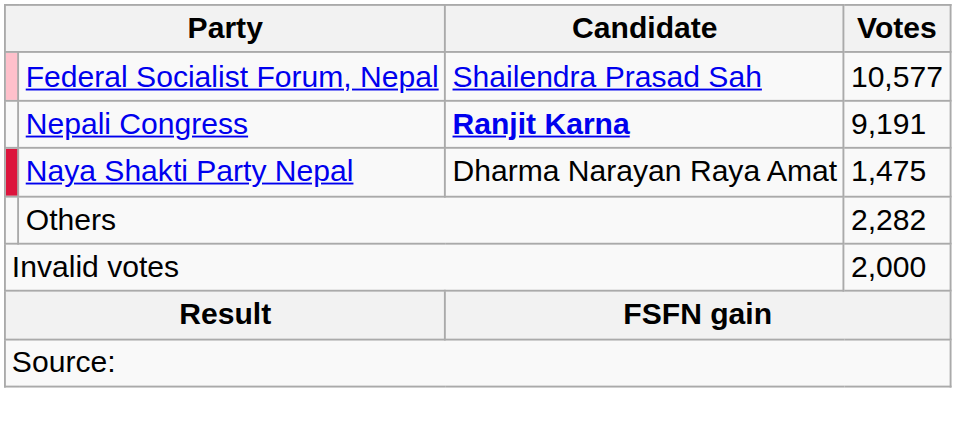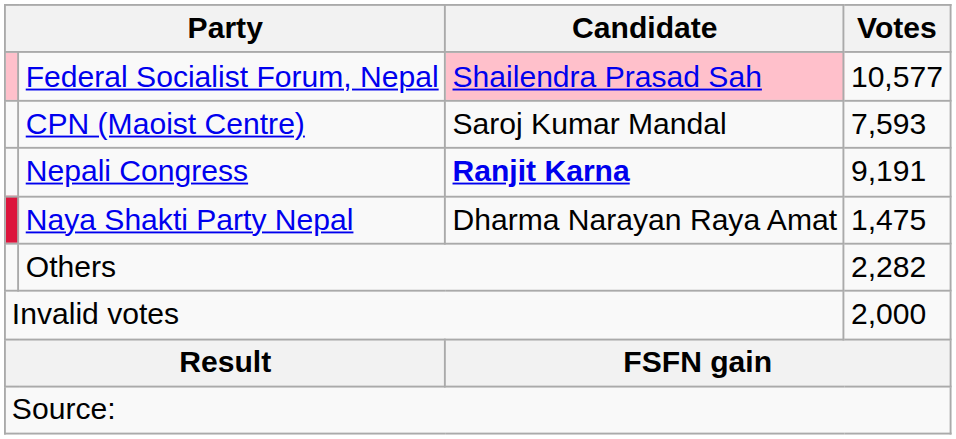(607, 76) no background -> (607, 76) pink background
+ row: (165, 123)
